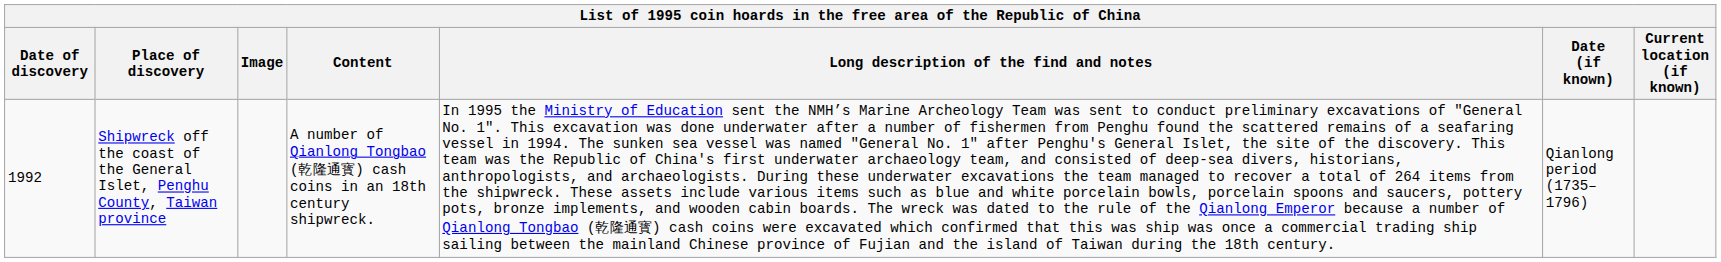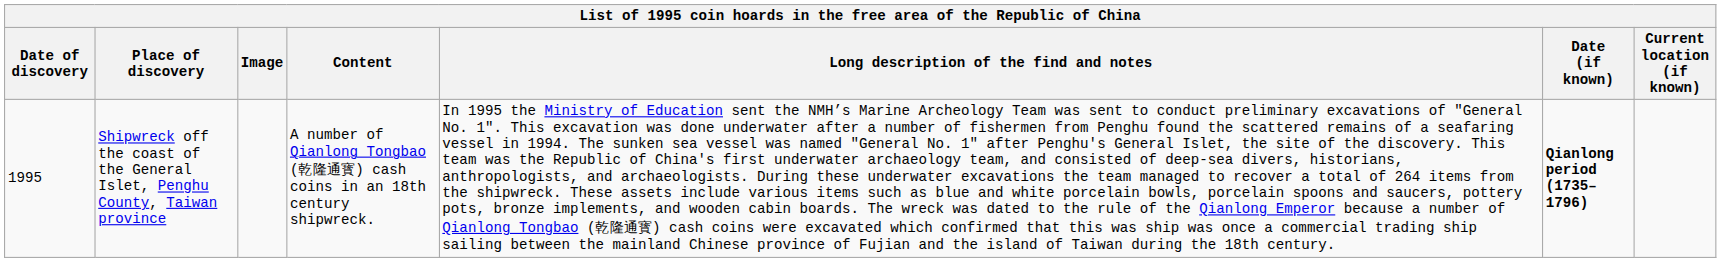(25, 178) 1992 -> (25, 178) 1995
(1580, 178) normal -> (1580, 178) bold
